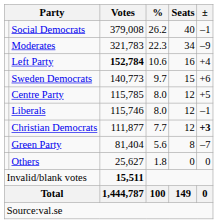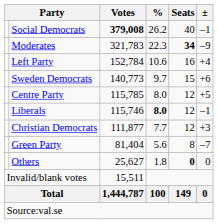(127, 29) normal -> (127, 29) bold
(189, 45) normal -> (189, 45) bold
(127, 62) bold -> (127, 62) normal
(160, 111) normal -> (160, 111) bold
(205, 128) bold -> (205, 128) normal
(192, 161) normal -> (192, 161) bold
(130, 177) bold -> (130, 177) normal
